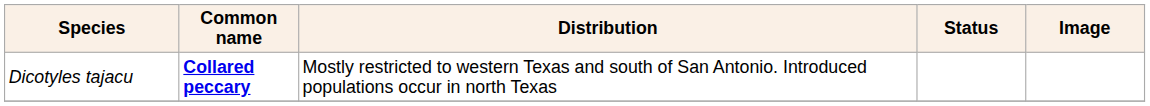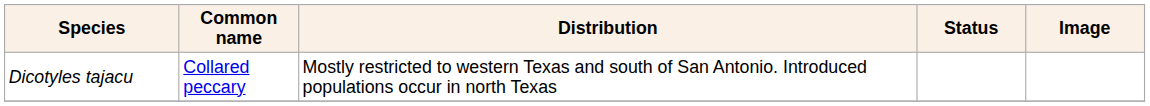(219, 76) bold -> (216, 76) normal
